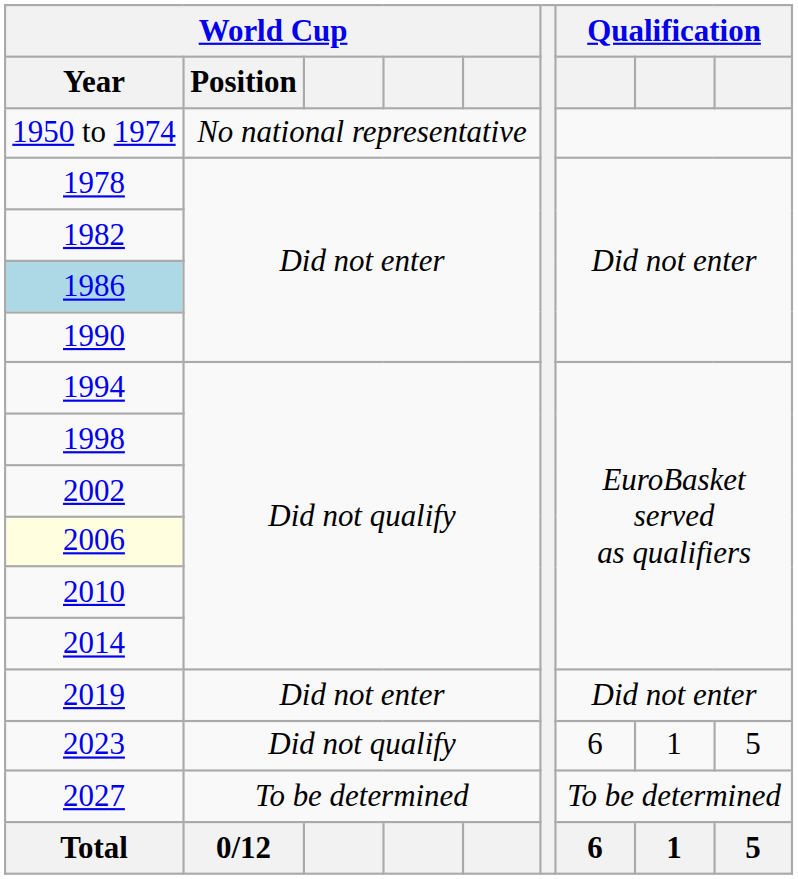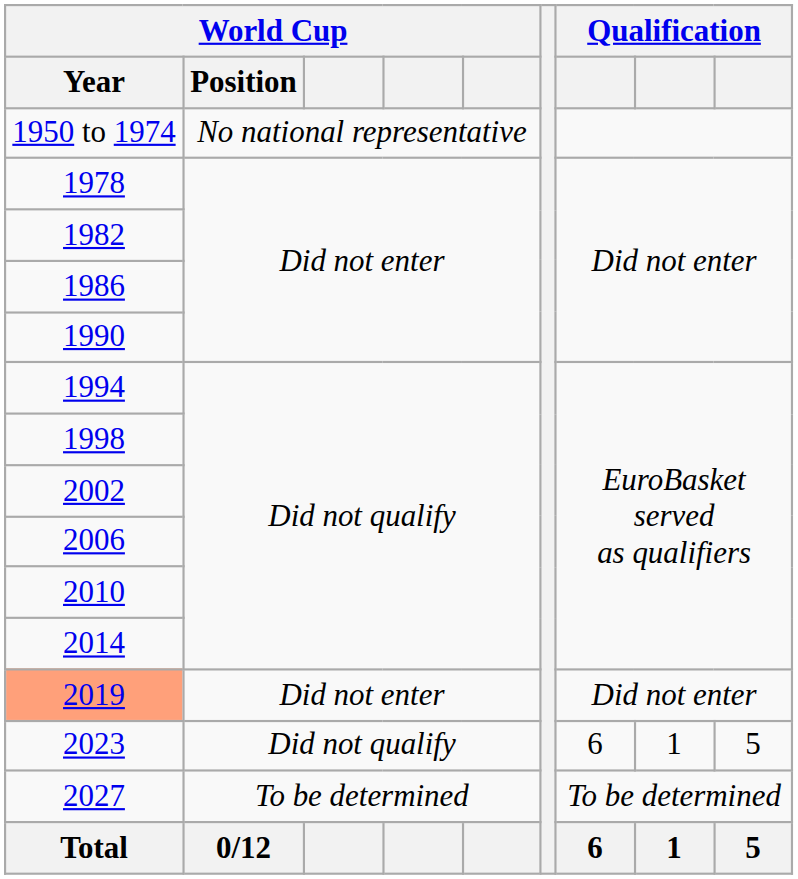(94, 285) lightblue background -> (94, 285) no background
(94, 541) lightyellow background -> (94, 541) no background
(94, 694) no background -> (94, 694) lightsalmon background
